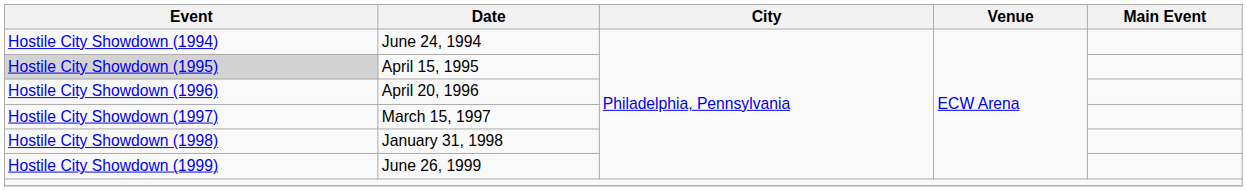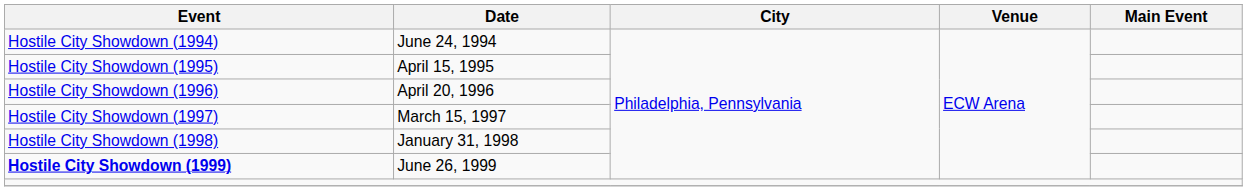(113, 66) lightgrey background -> (113, 66) no background
(113, 166) normal -> (120, 166) bold
